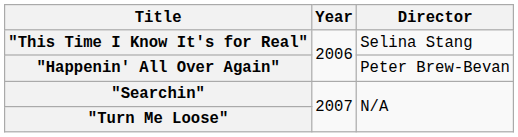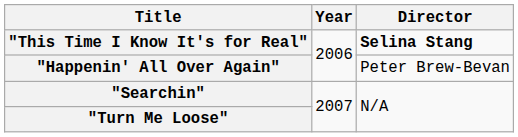(416, 43) normal -> (416, 43) bold
